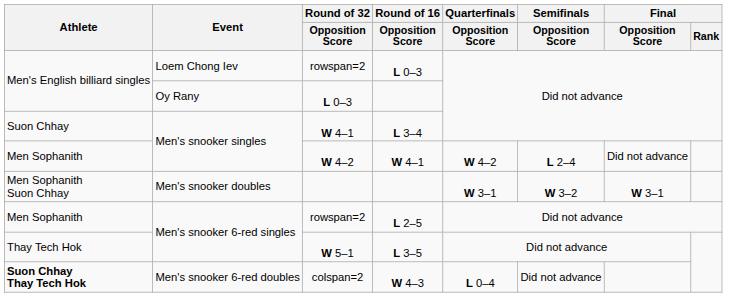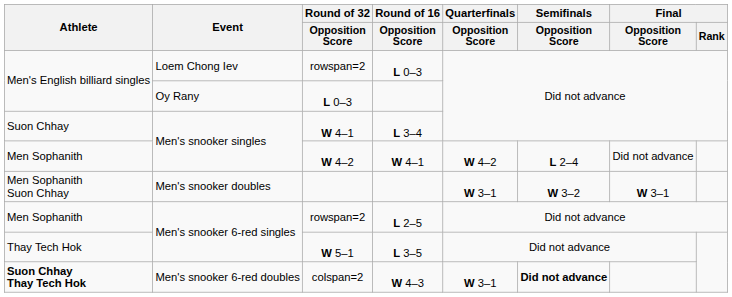(480, 284) L 0–4 -> (480, 284) W 3–1
(561, 278) normal -> (564, 278) bold
